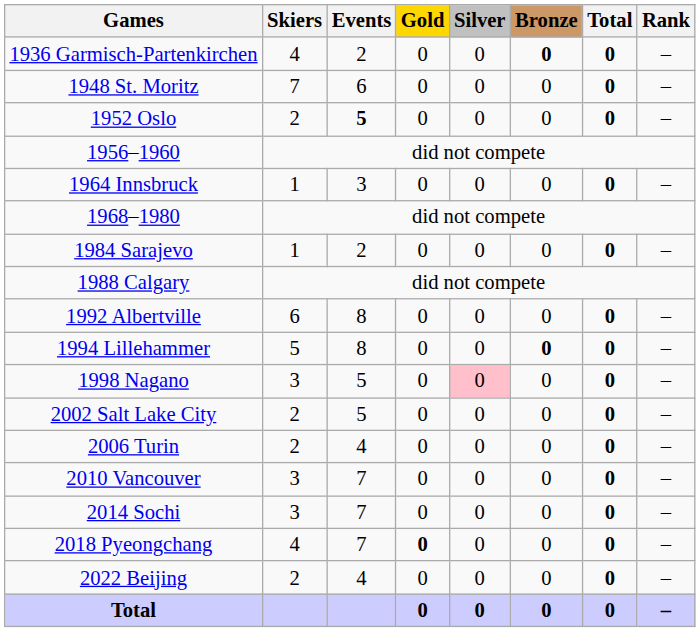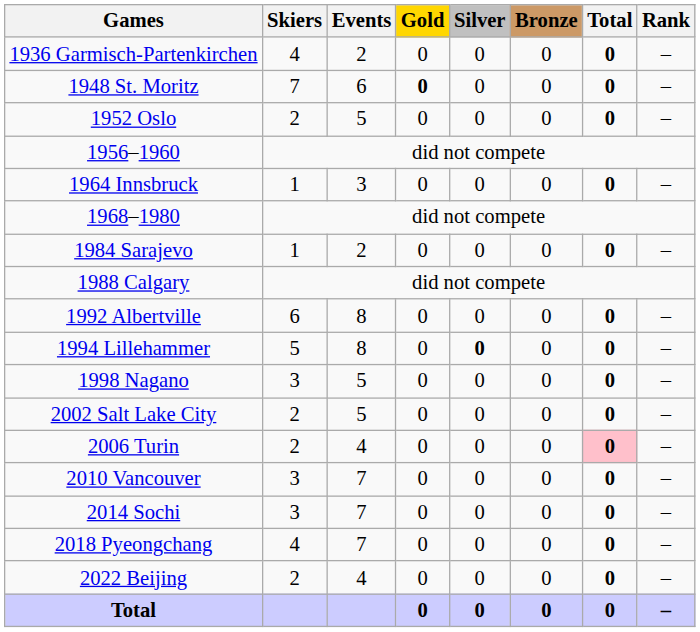(546, 53) bold -> (546, 53) normal
(423, 86) normal -> (423, 86) bold
(361, 119) bold -> (361, 119) normal
(480, 348) normal -> (480, 348) bold
(546, 348) bold -> (546, 348) normal
(480, 380) pink background -> (480, 380) no background
(610, 446) no background -> (610, 446) pink background
(423, 544) bold -> (423, 544) normal
